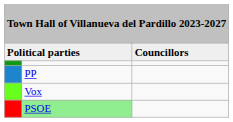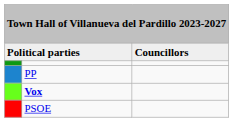(33, 91) normal -> (33, 91) bold
(38, 108) lightgreen background -> (38, 108) no background
